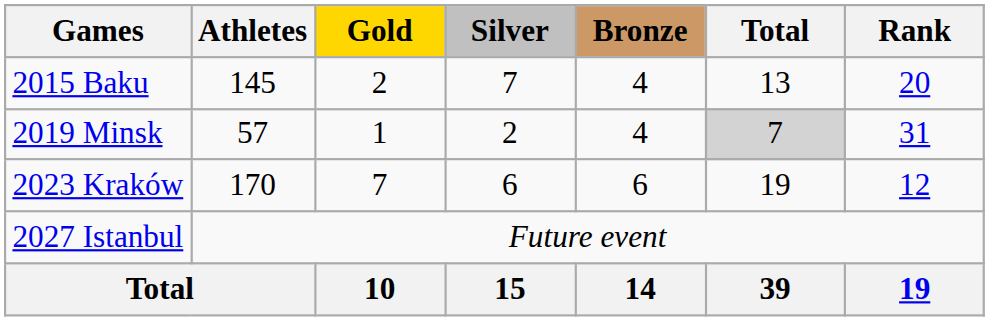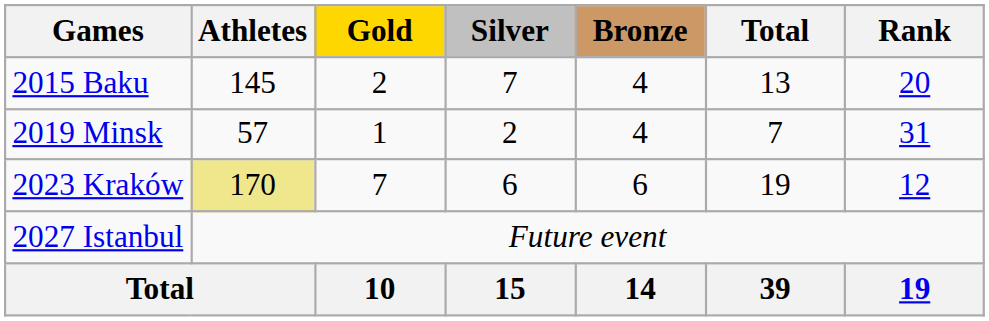(775, 133) lightgrey background -> (775, 133) no background
(253, 185) no background -> (253, 185) khaki background
